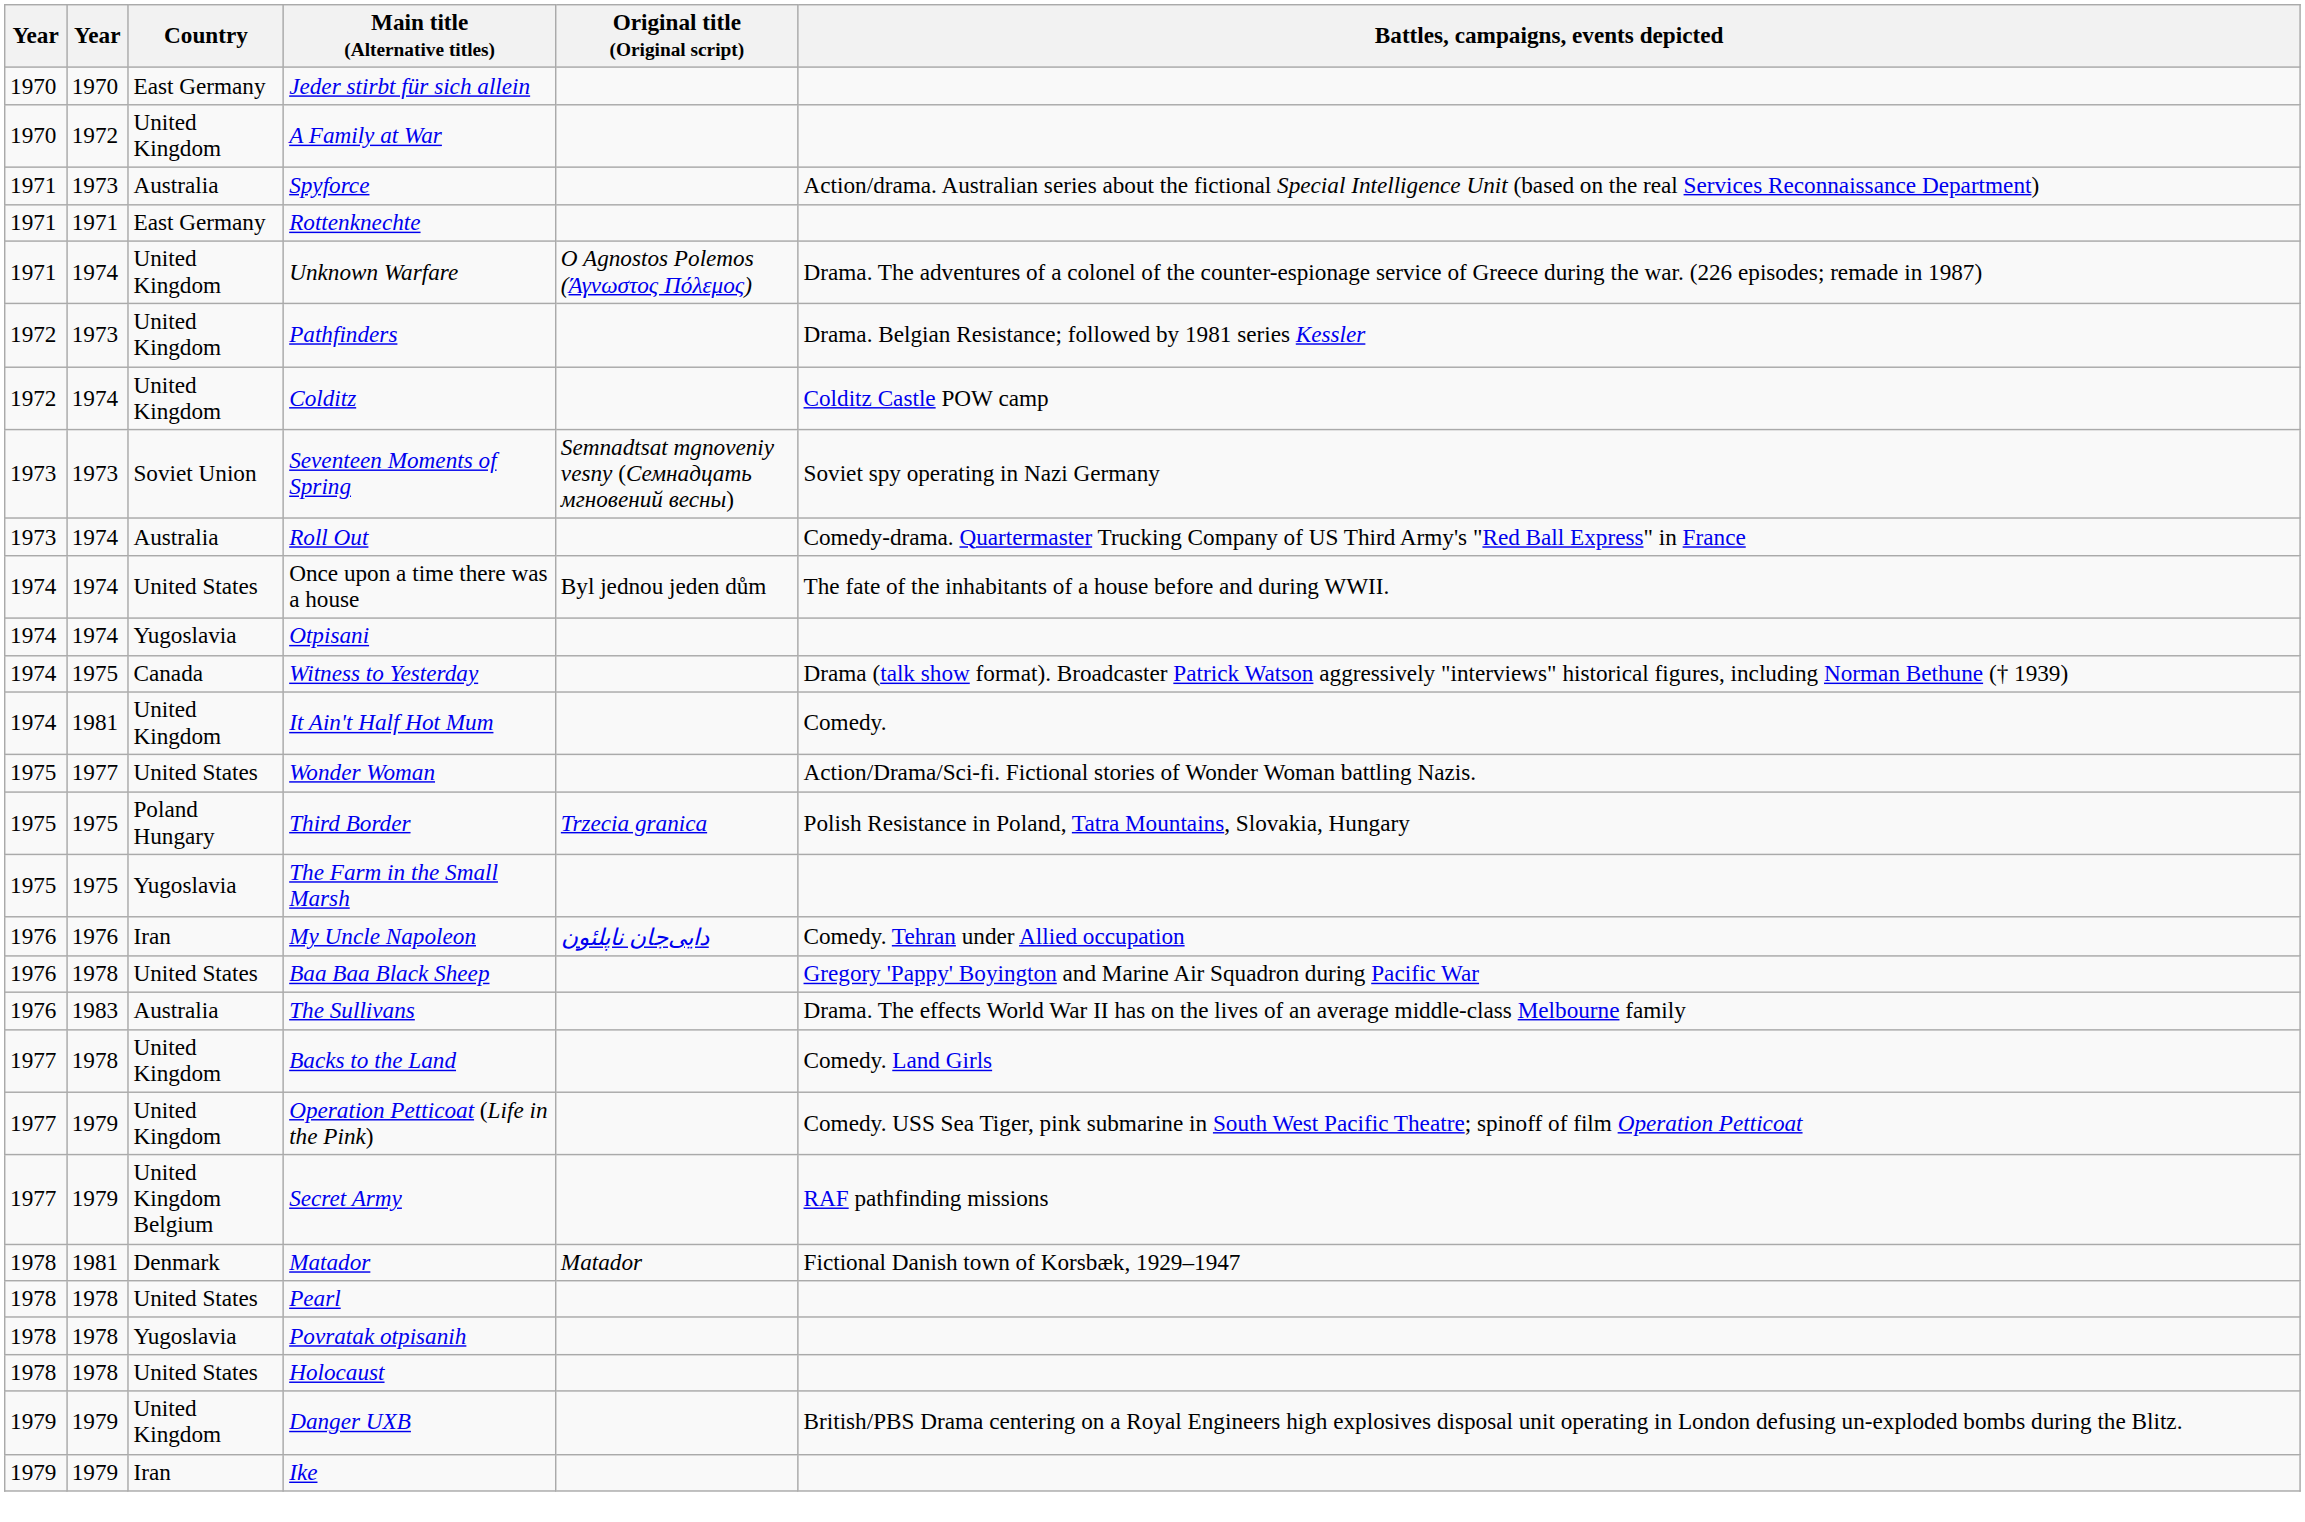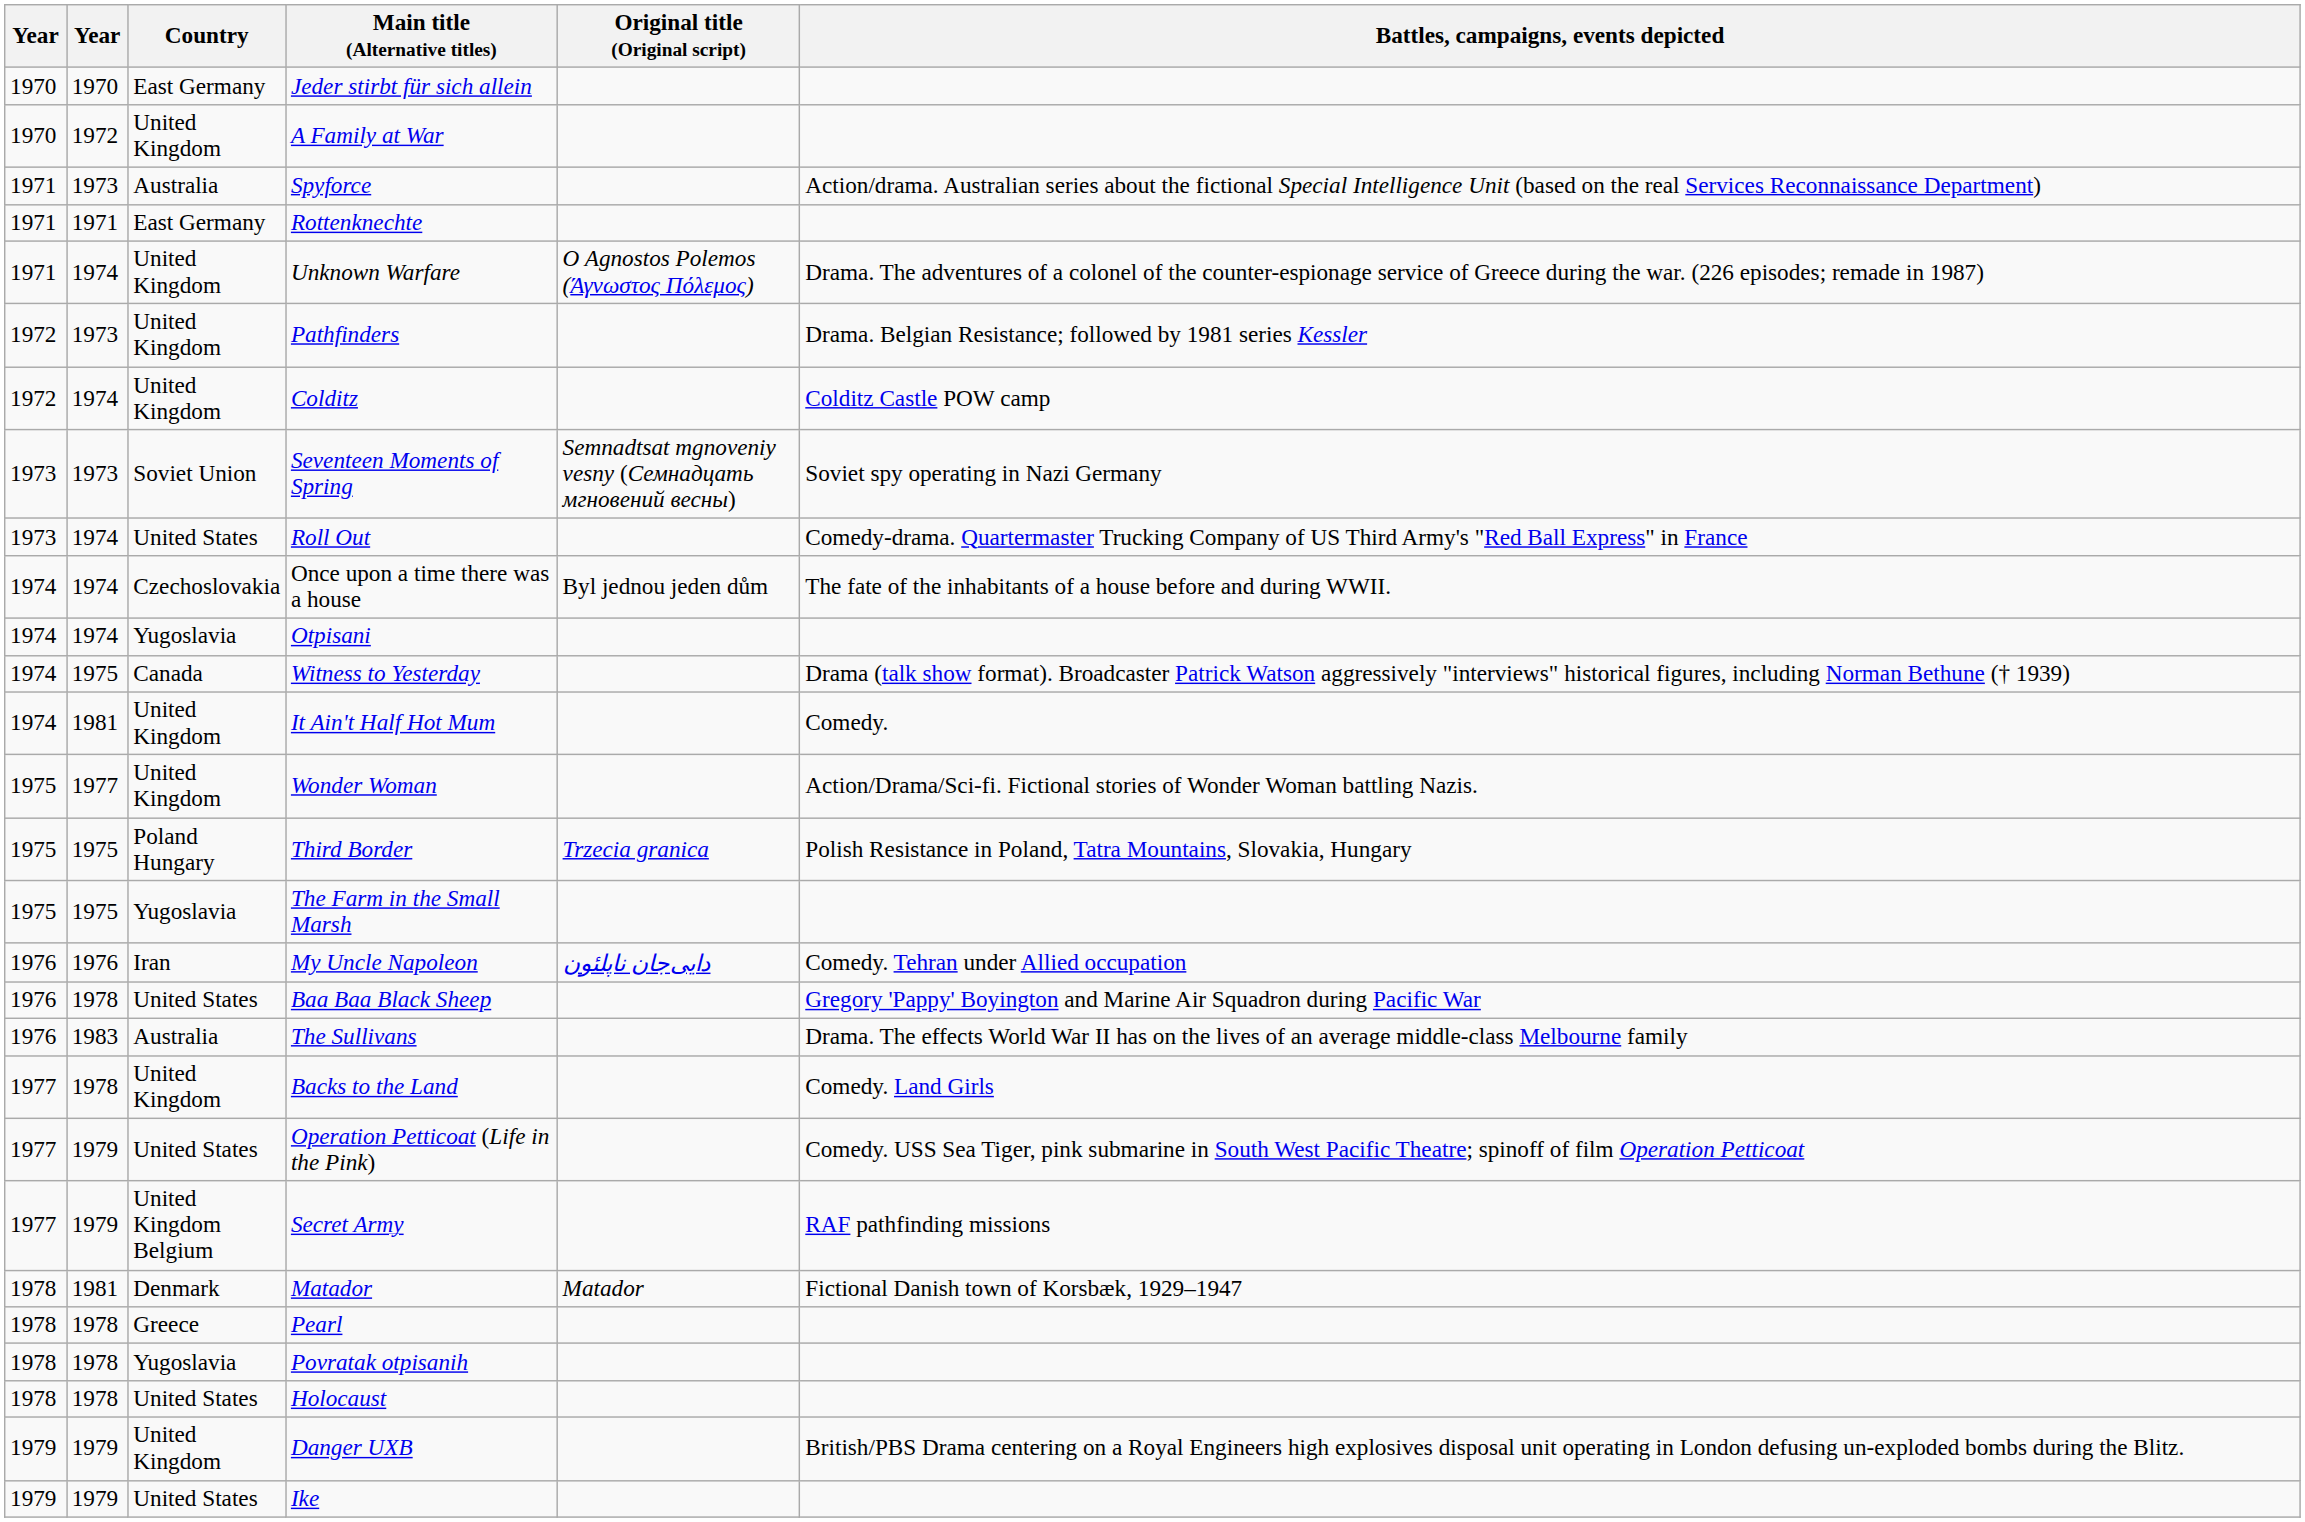(176, 536) Australia -> (196, 536) United States
(196, 586) United States -> (207, 586) Czechoslovakia
(196, 772) United States -> (177, 785) United Kingdom
(177, 1123) United Kingdom -> (196, 1149) United States
(196, 1298) United States -> (166, 1324) Greece
(152, 1472) Iran -> (196, 1498) United States
